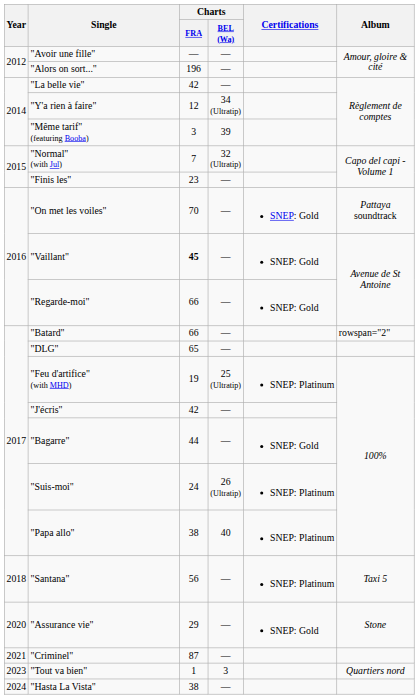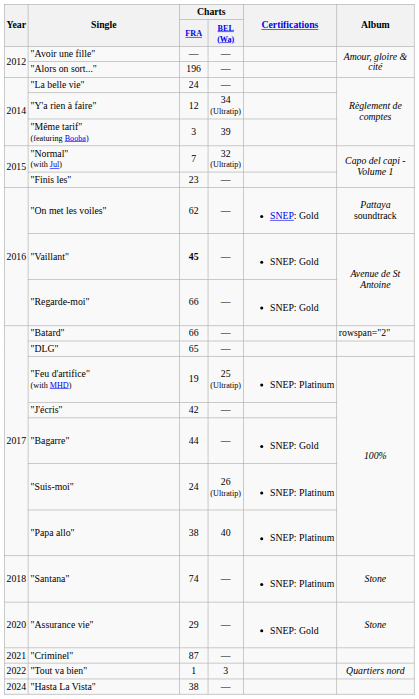(194, 85) 42 -> (194, 85) 24
(194, 210) 70 -> (194, 210) 62
(194, 579) 56 -> (194, 579) 74
(375, 579) Taxi 5 -> (375, 579) Stone
(16, 671) 2023 -> (16, 671) 2022
